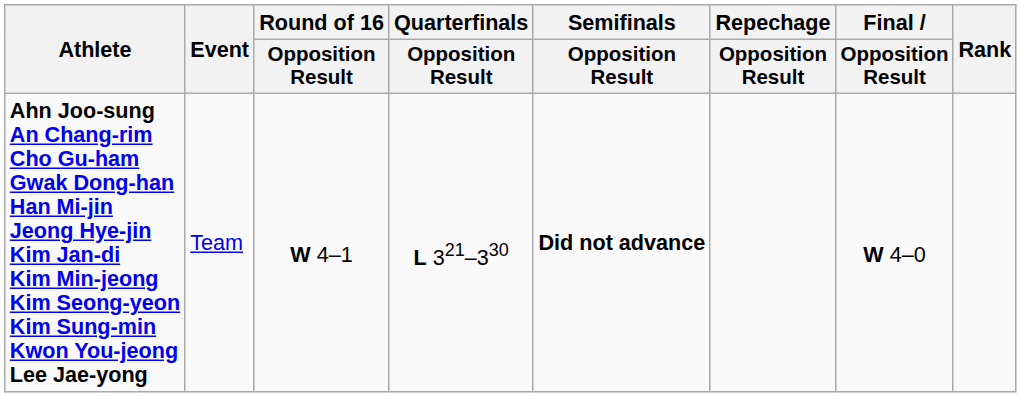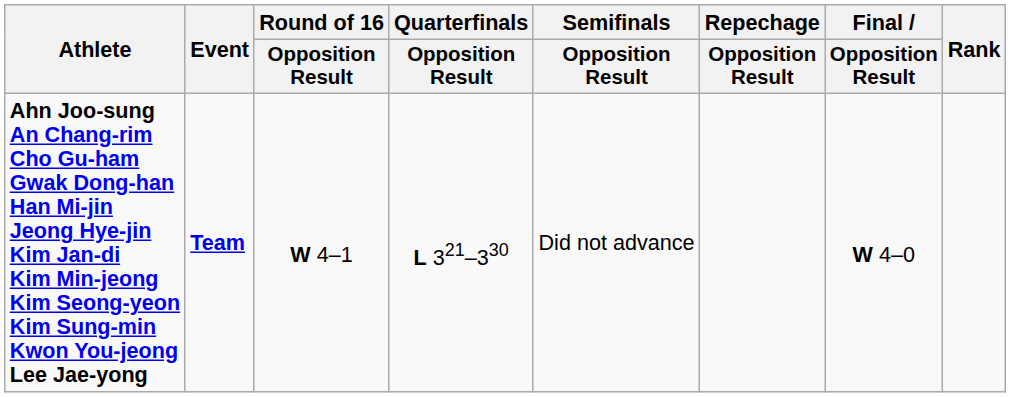(217, 243) normal -> (218, 243) bold
(622, 243) bold -> (617, 243) normal
